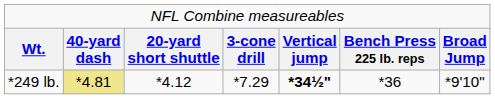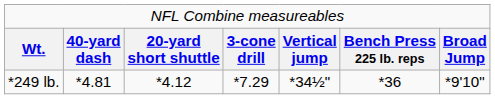(94, 81) khaki background -> (94, 81) no background
(310, 81) bold -> (310, 81) normal
